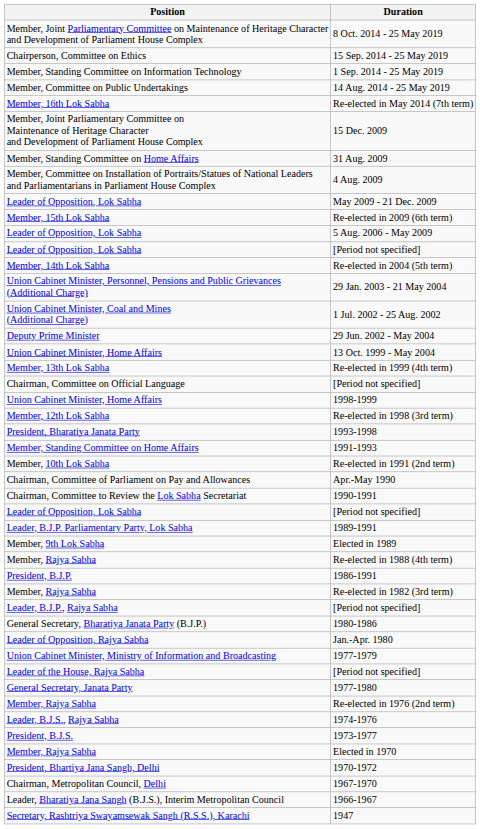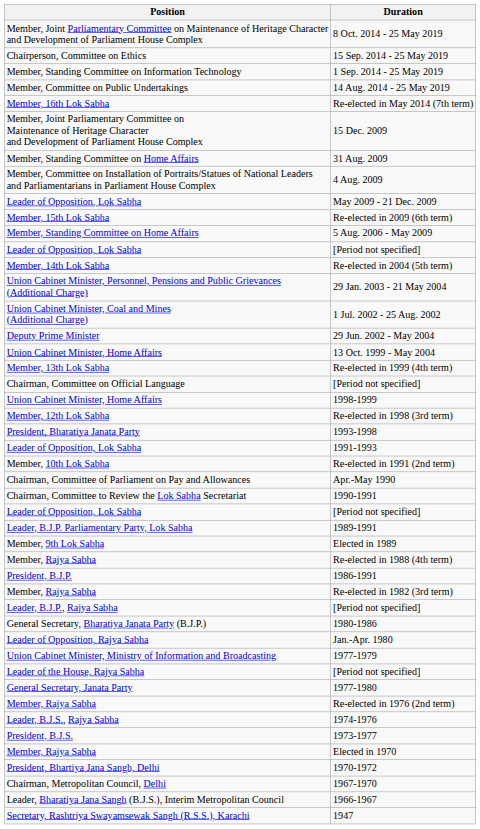(74, 233) Leader of Opposition, Lok Sabha -> (103, 233) Member, Standing Committee on Home Affairs
(103, 448) Member, Standing Committee on Home Affairs -> (74, 448) Leader of Opposition, Lok Sabha
